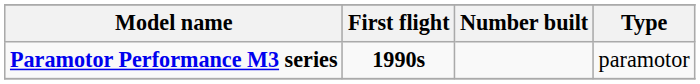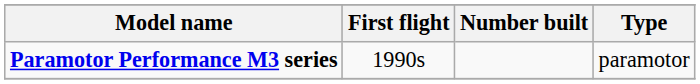(399, 59) bold -> (399, 59) normal
